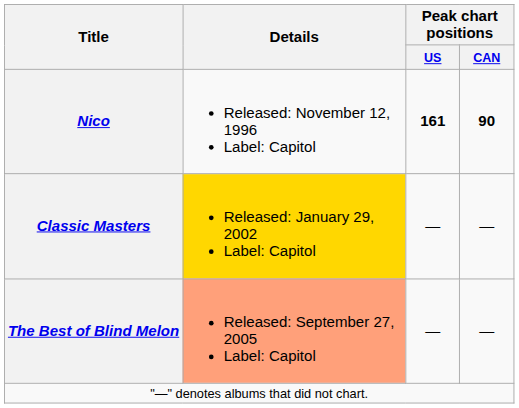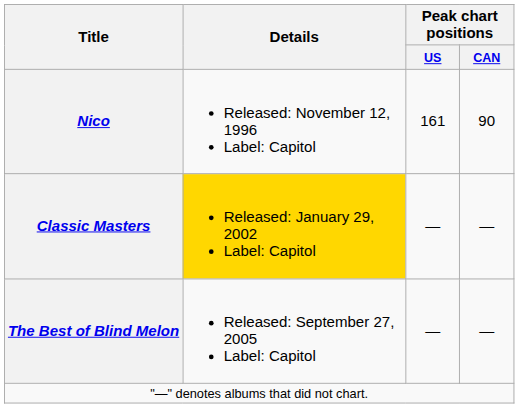(433, 121) bold -> (433, 121) normal
(487, 121) bold -> (487, 121) normal
(294, 339) lightsalmon background -> (294, 339) no background
